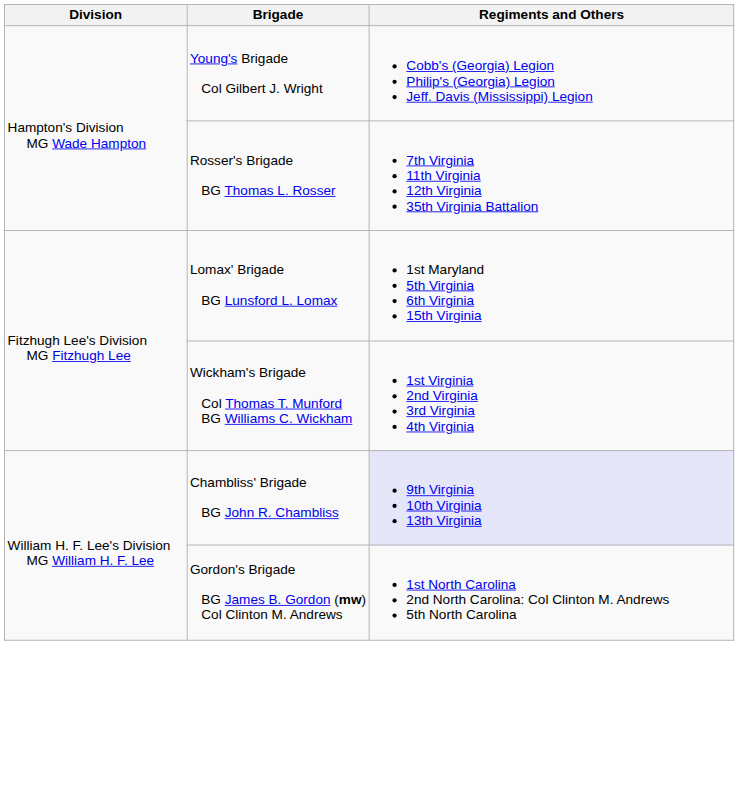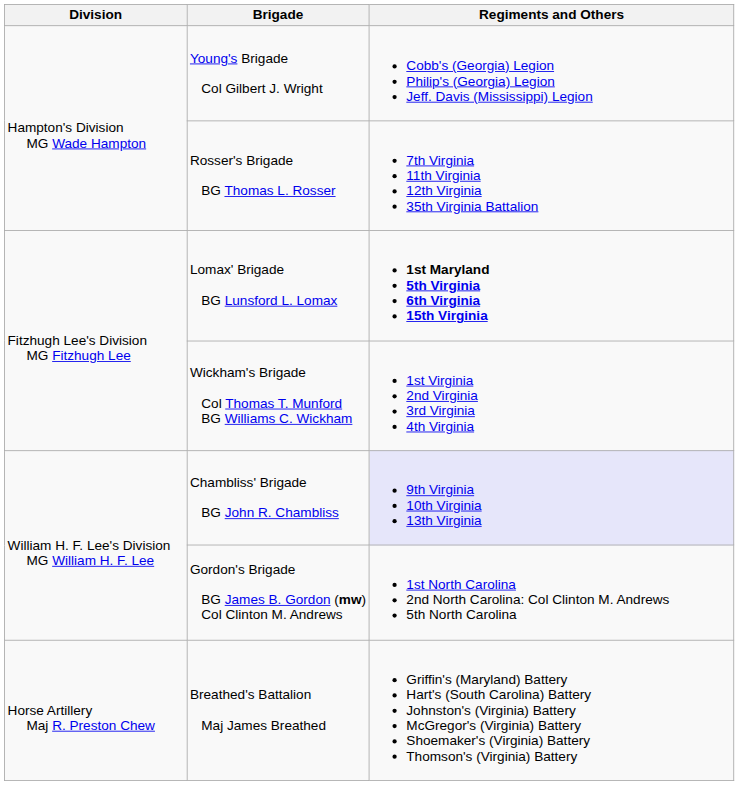(552, 293) normal -> (552, 293) bold
+ row: (258, 710)
